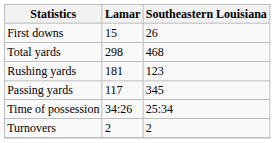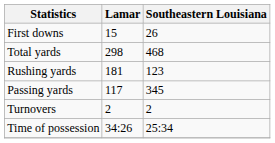rows swapped: (32, 128) <-> (53, 109)
